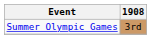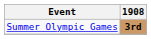(133, 27) normal -> (133, 27) bold
